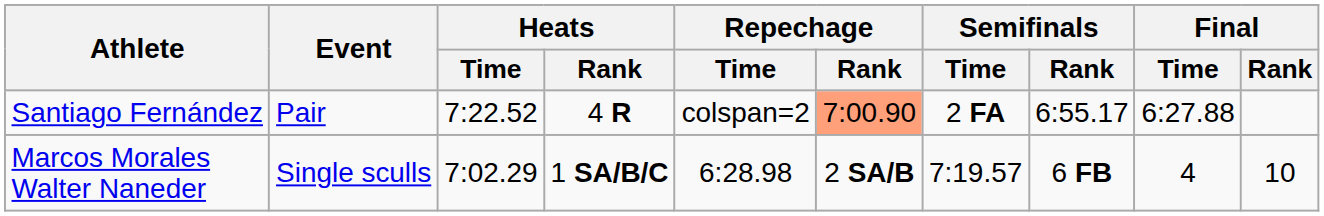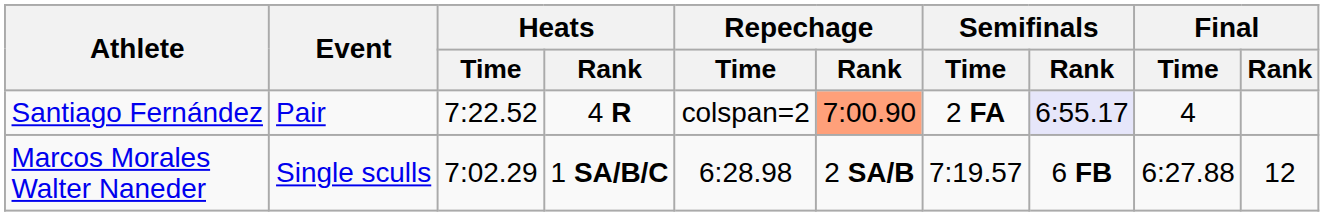(1082, 113) no background -> (1082, 113) lavender background
(1188, 113) 6:27.88 -> (1188, 113) 4
(1188, 173) 4 -> (1188, 173) 6:27.88
(1280, 173) 10 -> (1280, 173) 12
